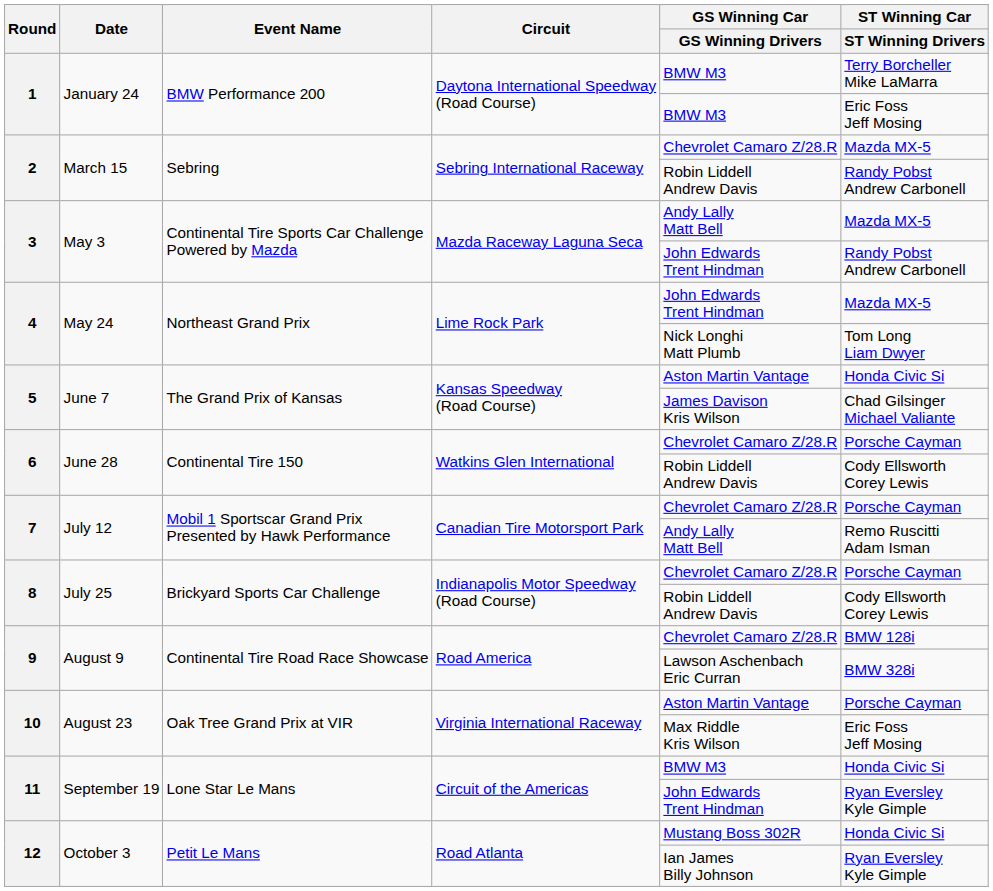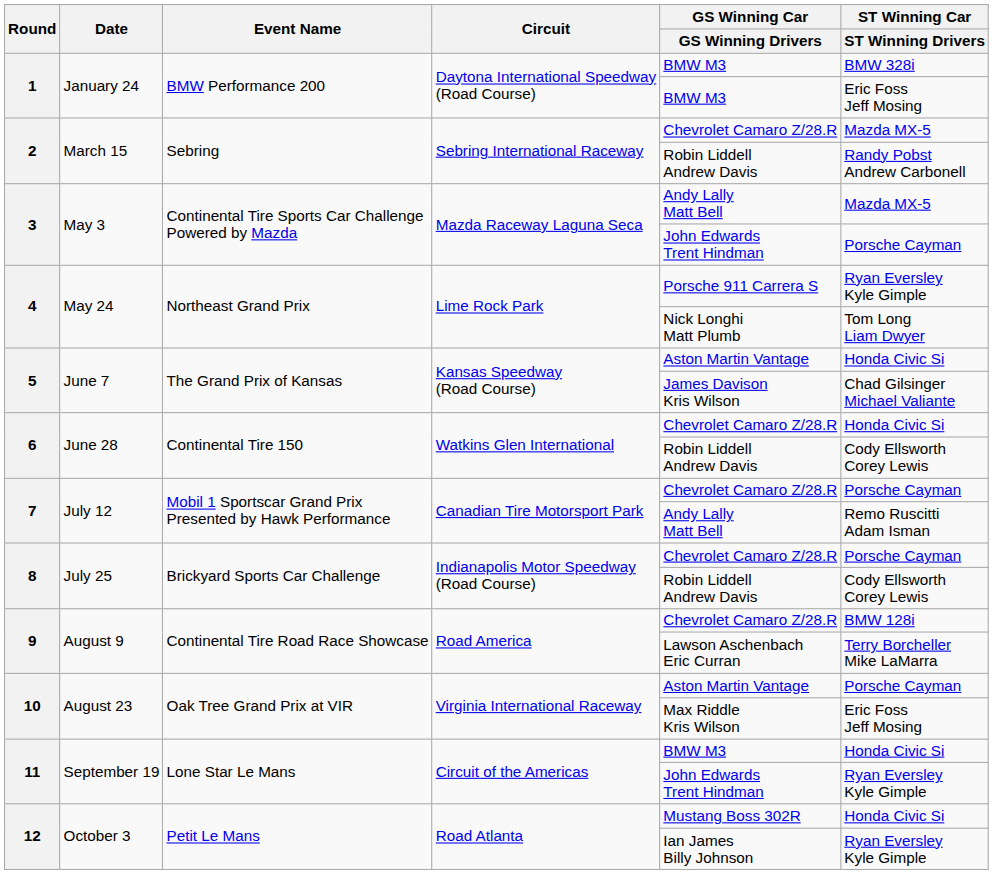(898, 74) Terry Borcheller Mike LaMarra -> (880, 65) BMW 328i
(905, 262) Randy Pobst Andrew Carbonell -> (903, 245) Porsche Cayman
(714, 303) John Edwards Trent Hindman -> (741, 286) Porsche 911 Carrera S
(888, 303) Mazda MX-5 -> (894, 286) Ryan Eversley Kyle Gimple
(903, 442) Porsche Cayman -> (894, 425) Honda Civic Si
(880, 670) BMW 328i -> (898, 653) Terry Borcheller Mike LaMarra
